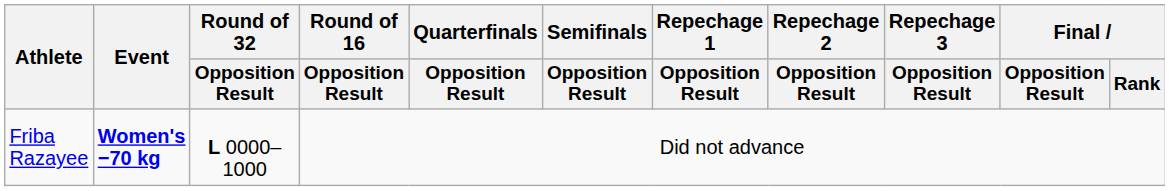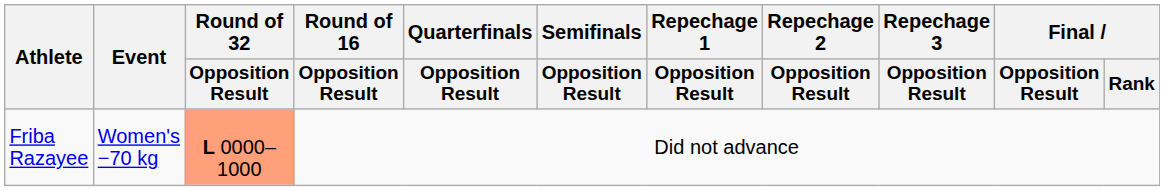(142, 148) bold -> (139, 148) normal
(245, 159) no background -> (239, 159) lightsalmon background
